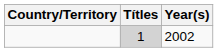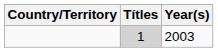(179, 36) 2002 -> (179, 36) 2003
